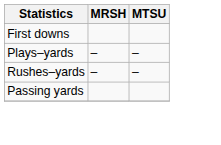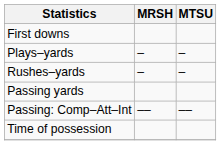+ row: (69, 110)
+ row: (59, 130)
